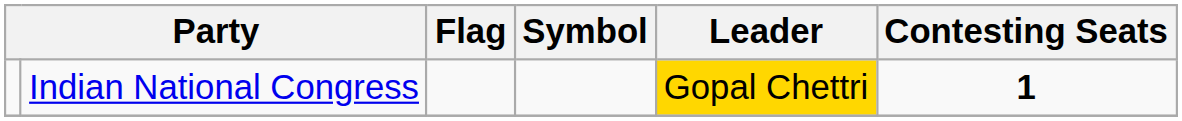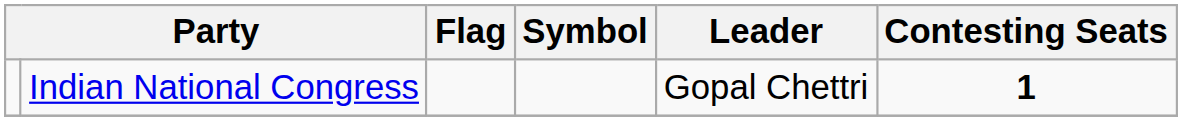(766, 87) gold background -> (766, 87) no background
